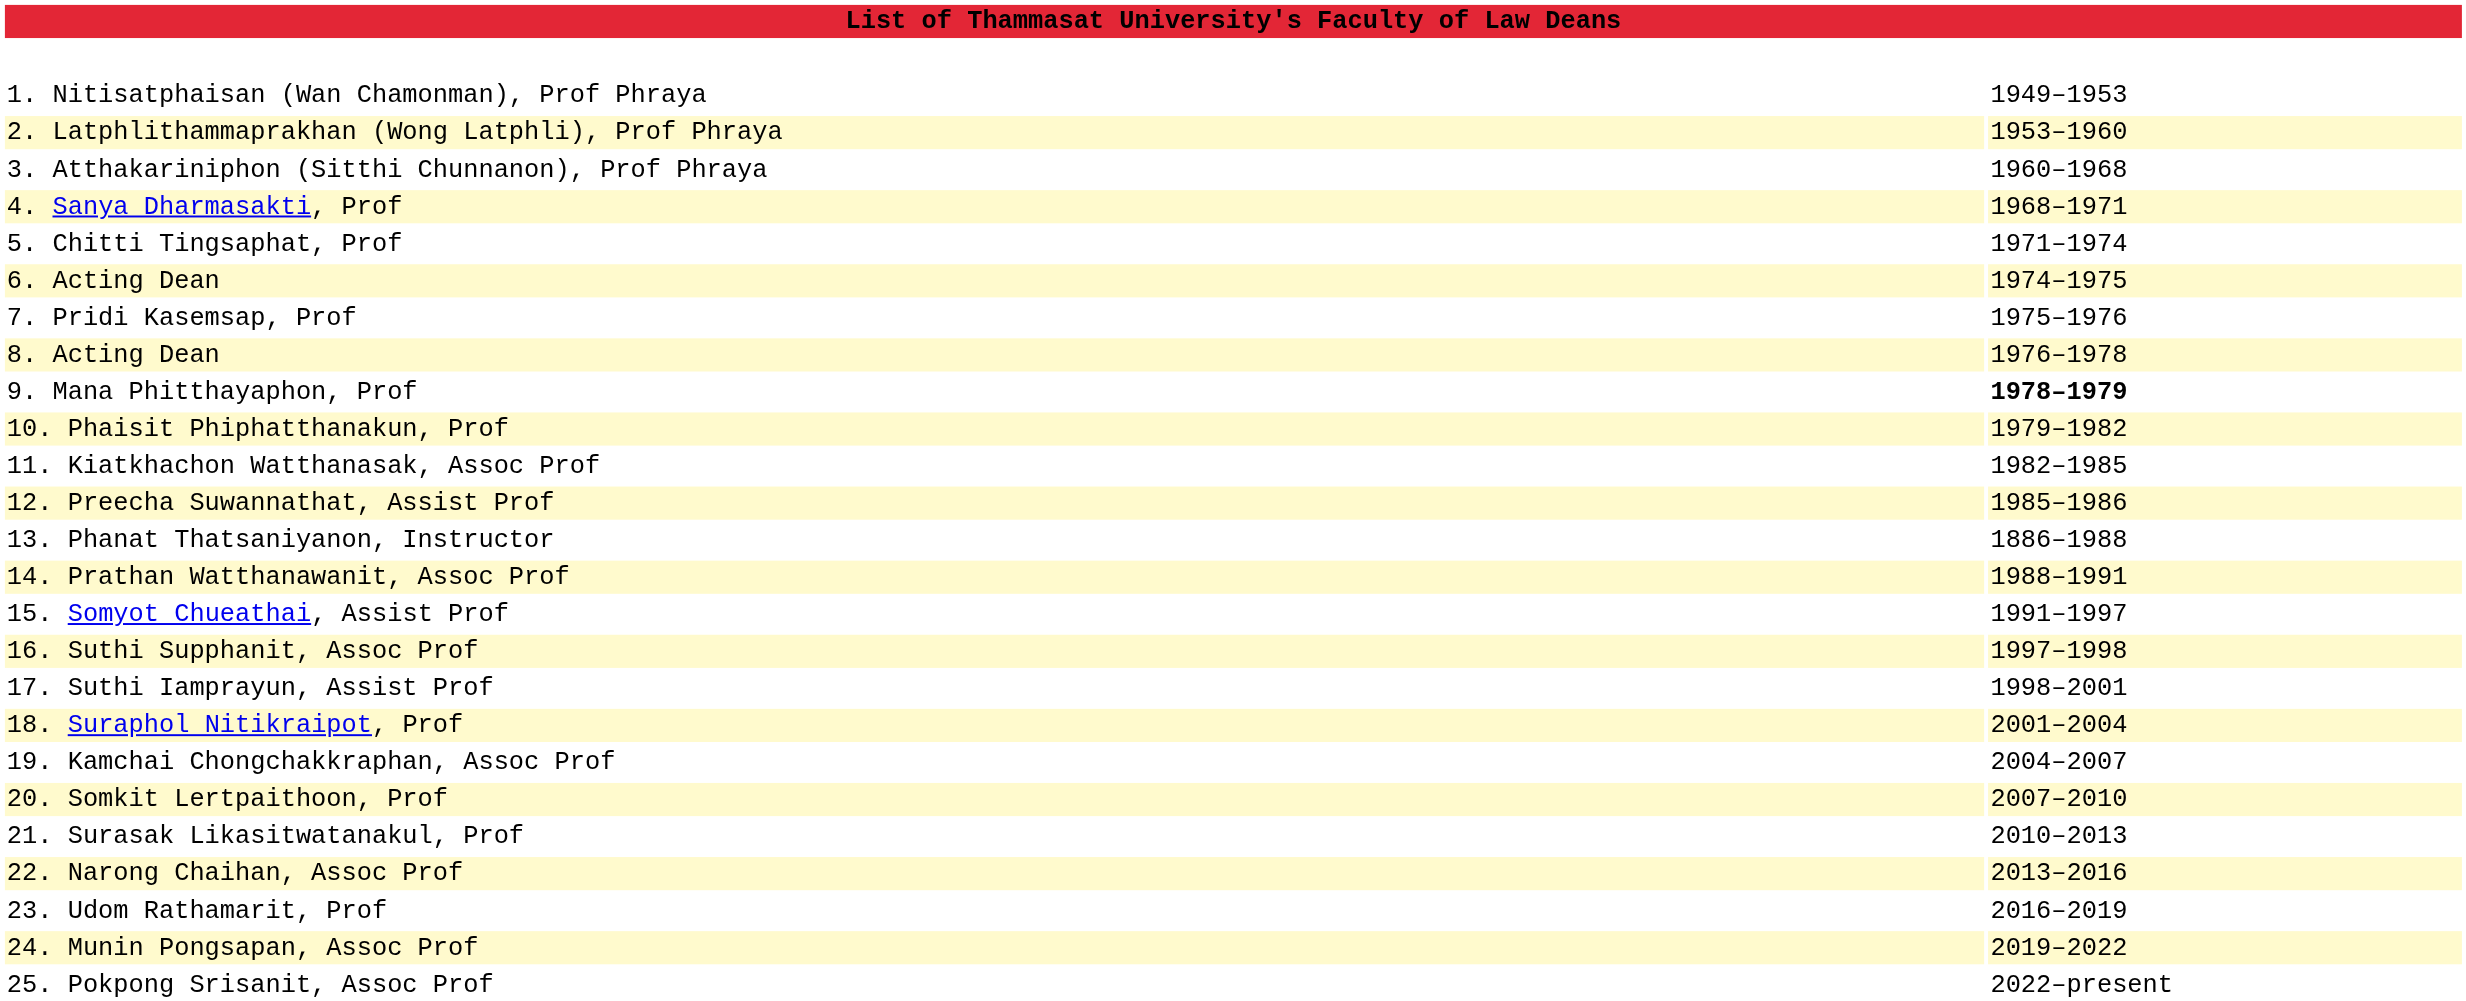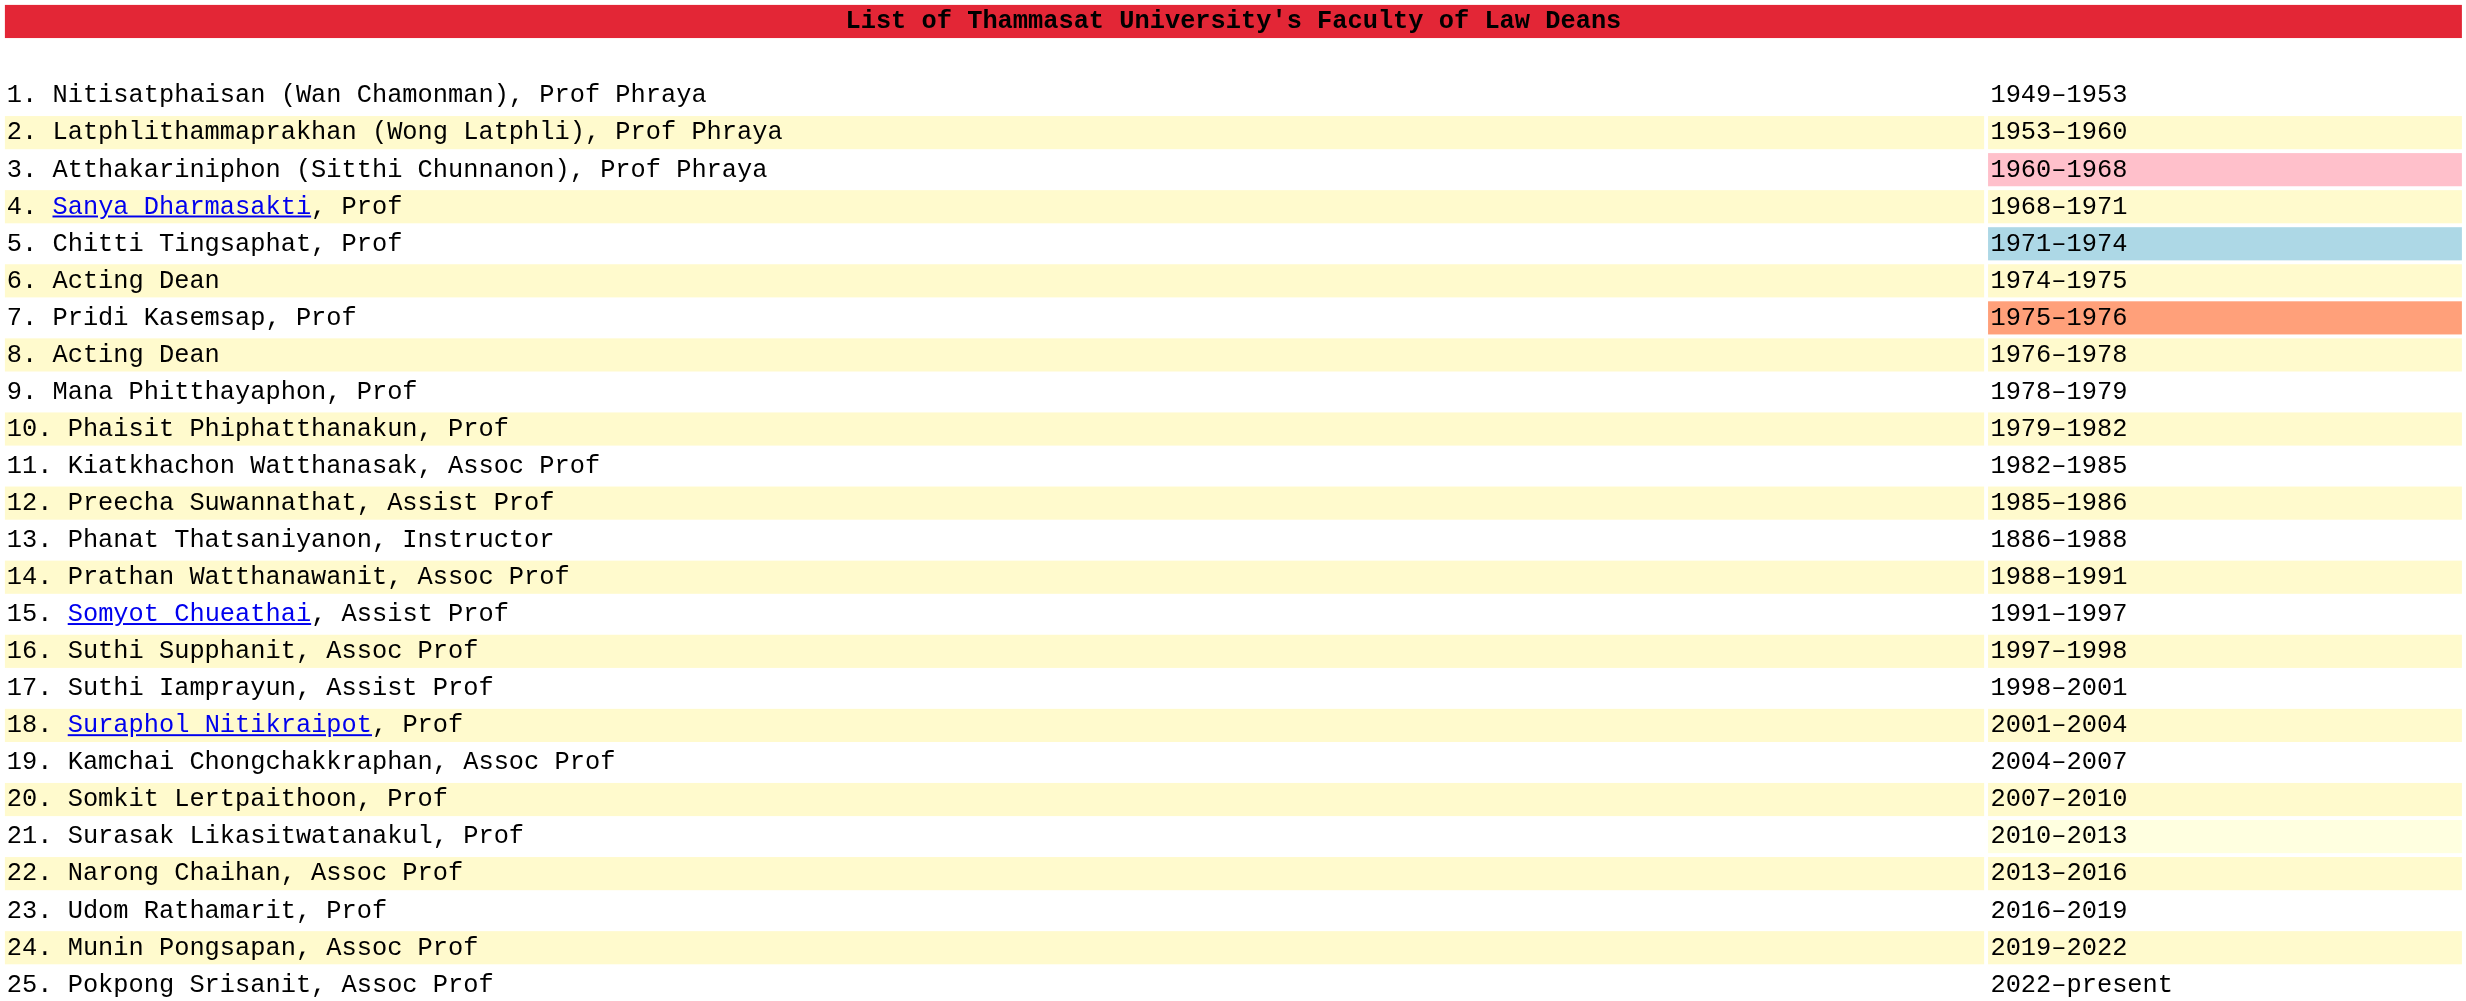(2059, 170) no background -> (2059, 170) pink background
(2059, 244) no background -> (2059, 244) lightblue background
(2059, 318) no background -> (2059, 318) lightsalmon background
(2059, 392) bold -> (2059, 392) normal
(2059, 837) no background -> (2059, 837) lightyellow background
